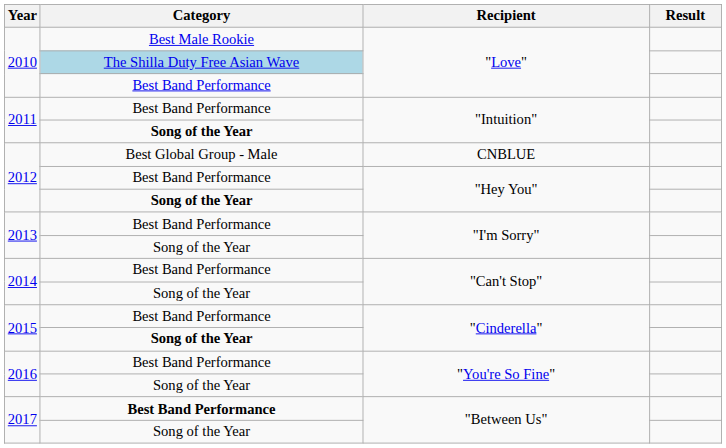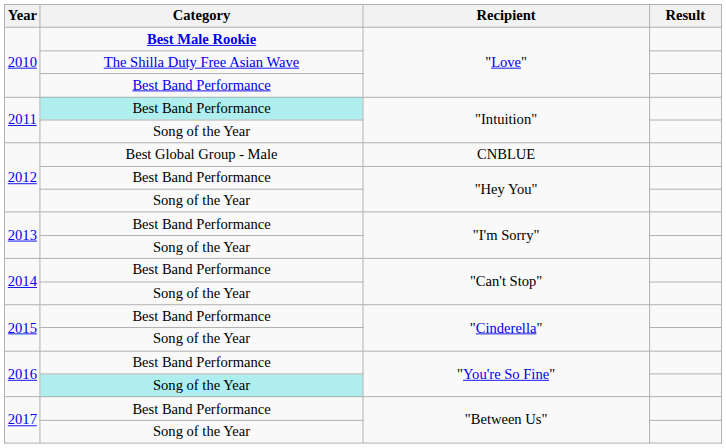(202, 39) normal -> (202, 39) bold
(202, 62) lightblue background -> (202, 62) no background
(202, 108) no background -> (202, 108) paleturquoise background
(202, 131) bold -> (202, 131) normal
(202, 200) bold -> (202, 200) normal
(202, 339) bold -> (202, 339) normal
(202, 385) no background -> (202, 385) paleturquoise background
(202, 408) bold -> (202, 408) normal
